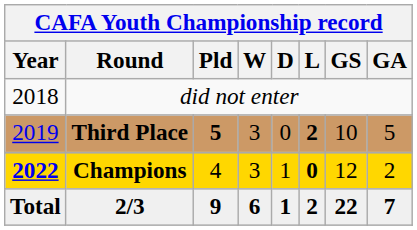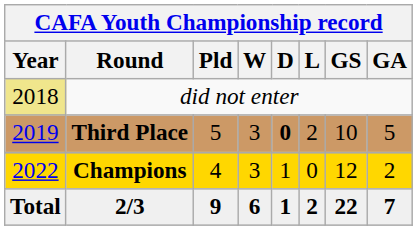(35, 96) no background -> (35, 96) khaki background
(216, 133) bold -> (216, 133) normal
(285, 133) normal -> (285, 133) bold
(312, 133) bold -> (312, 133) normal
(35, 170) bold -> (35, 170) normal
(312, 170) bold -> (312, 170) normal
